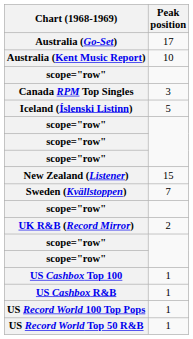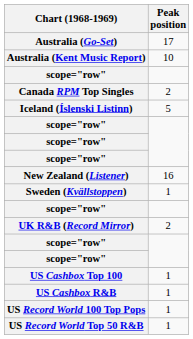(168, 91) 3 -> (168, 91) 2
(168, 175) 15 -> (168, 175) 16
(168, 192) 7 -> (168, 192) 1
